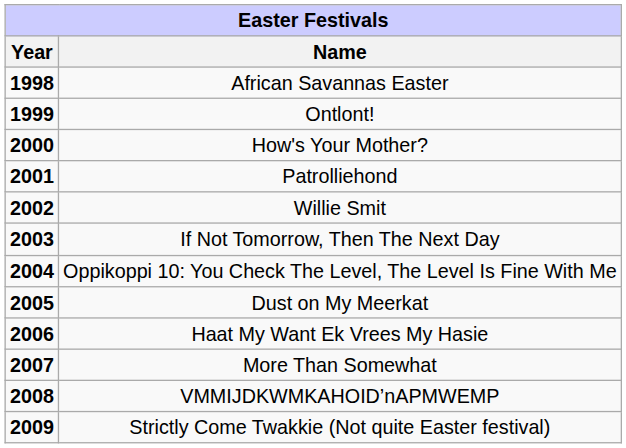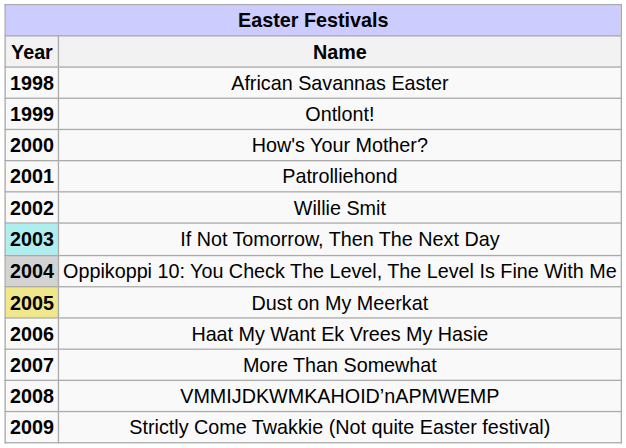(32, 239) no background -> (32, 239) paleturquoise background
(32, 271) no background -> (32, 271) lightgrey background
(32, 302) no background -> (32, 302) khaki background
